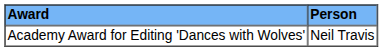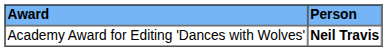(342, 35) normal -> (345, 35) bold
